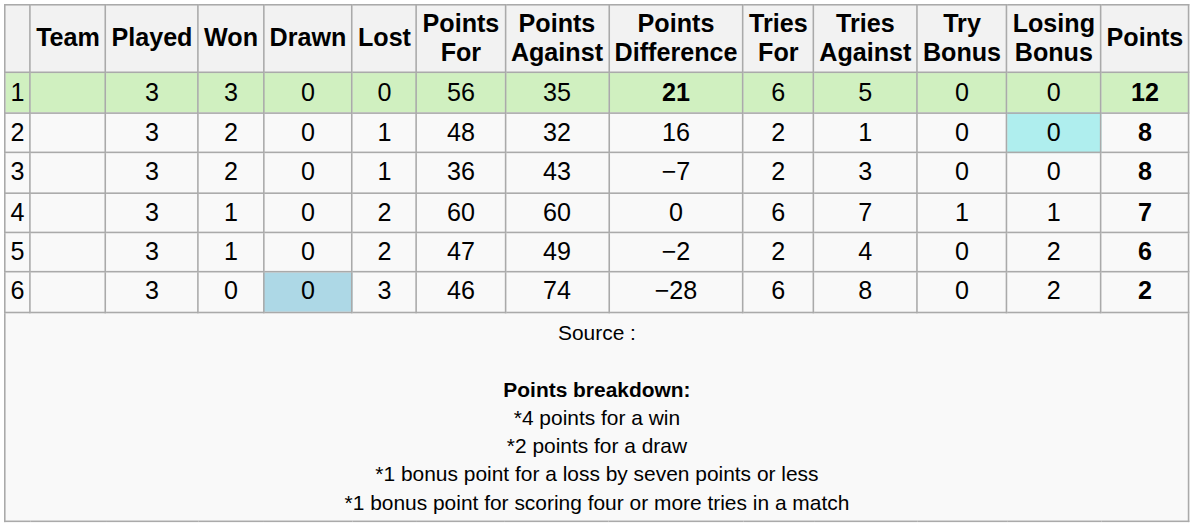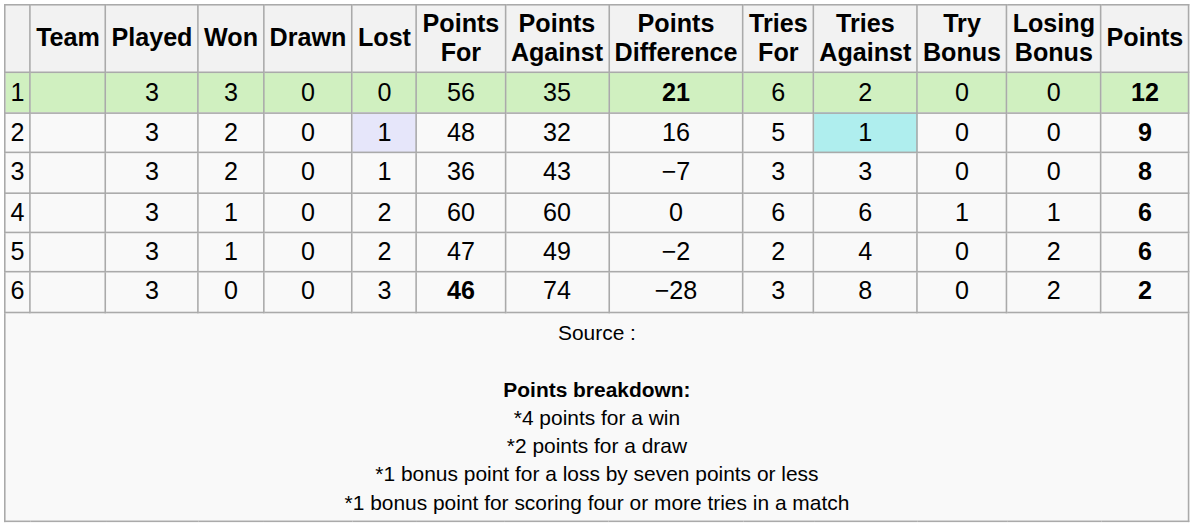(865, 92) 5 -> (865, 92) 2
(384, 132) no background -> (384, 132) lavender background
(778, 132) 2 -> (778, 132) 5
(865, 132) no background -> (865, 132) paleturquoise background
(1054, 132) paleturquoise background -> (1054, 132) no background
(1145, 132) 8 -> (1145, 132) 9
(778, 172) 2 -> (778, 172) 3
(865, 212) 7 -> (865, 212) 6
(1145, 212) 7 -> (1145, 212) 6
(308, 291) lightblue background -> (308, 291) no background
(461, 291) normal -> (461, 291) bold
(778, 291) 6 -> (778, 291) 3
